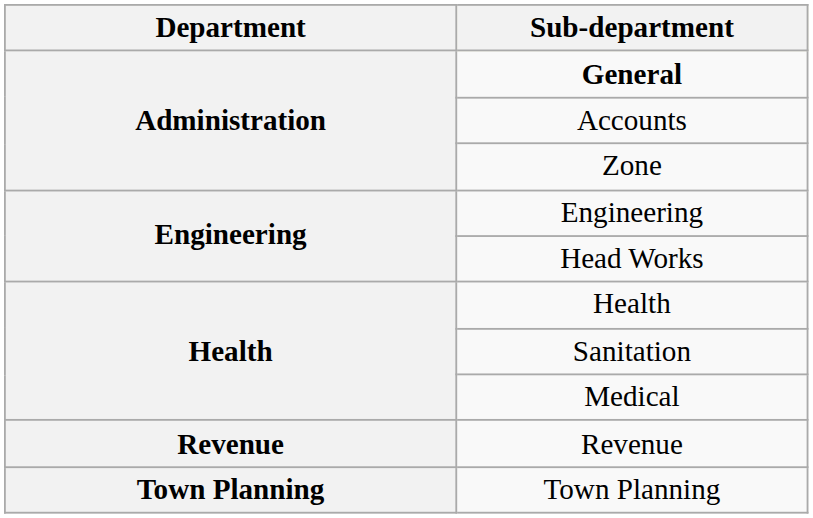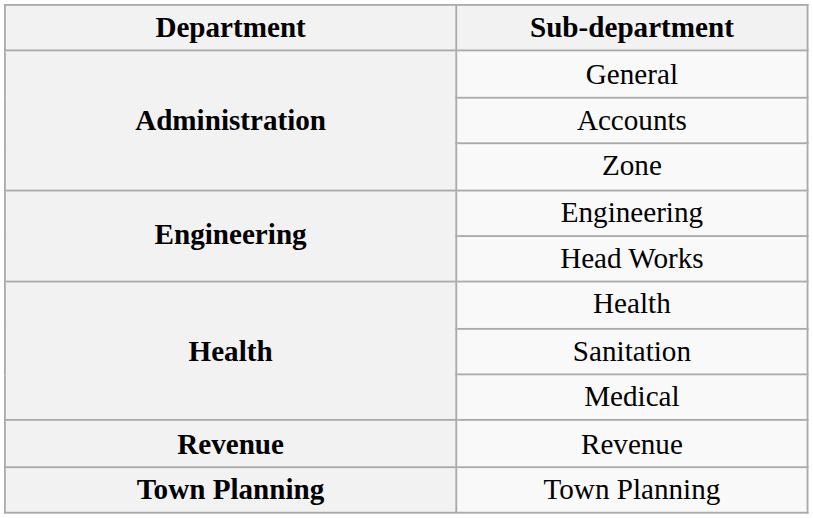(632, 73) bold -> (632, 73) normal
